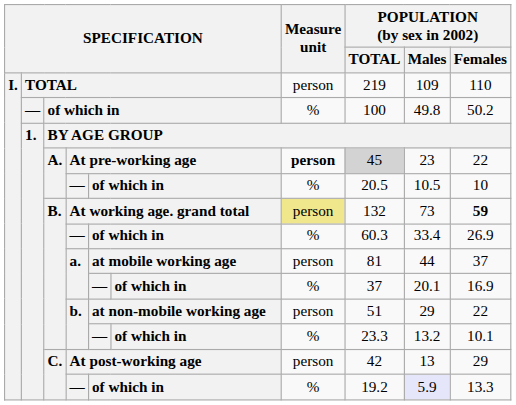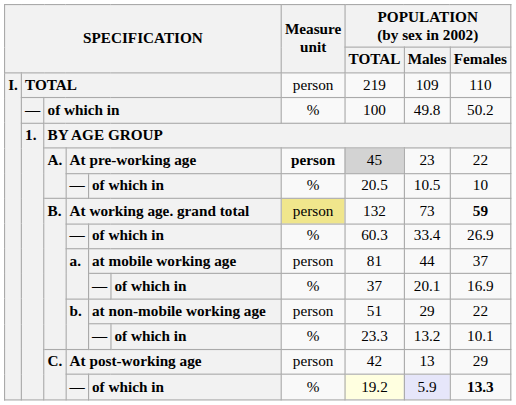(374, 386) no background -> (374, 386) lightyellow background
(480, 386) normal -> (480, 386) bold
